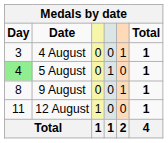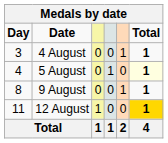(18, 71) lightgreen background -> (18, 71) no background
(146, 71) no background -> (146, 71) lightyellow background
(146, 109) no background -> (146, 109) gold background
